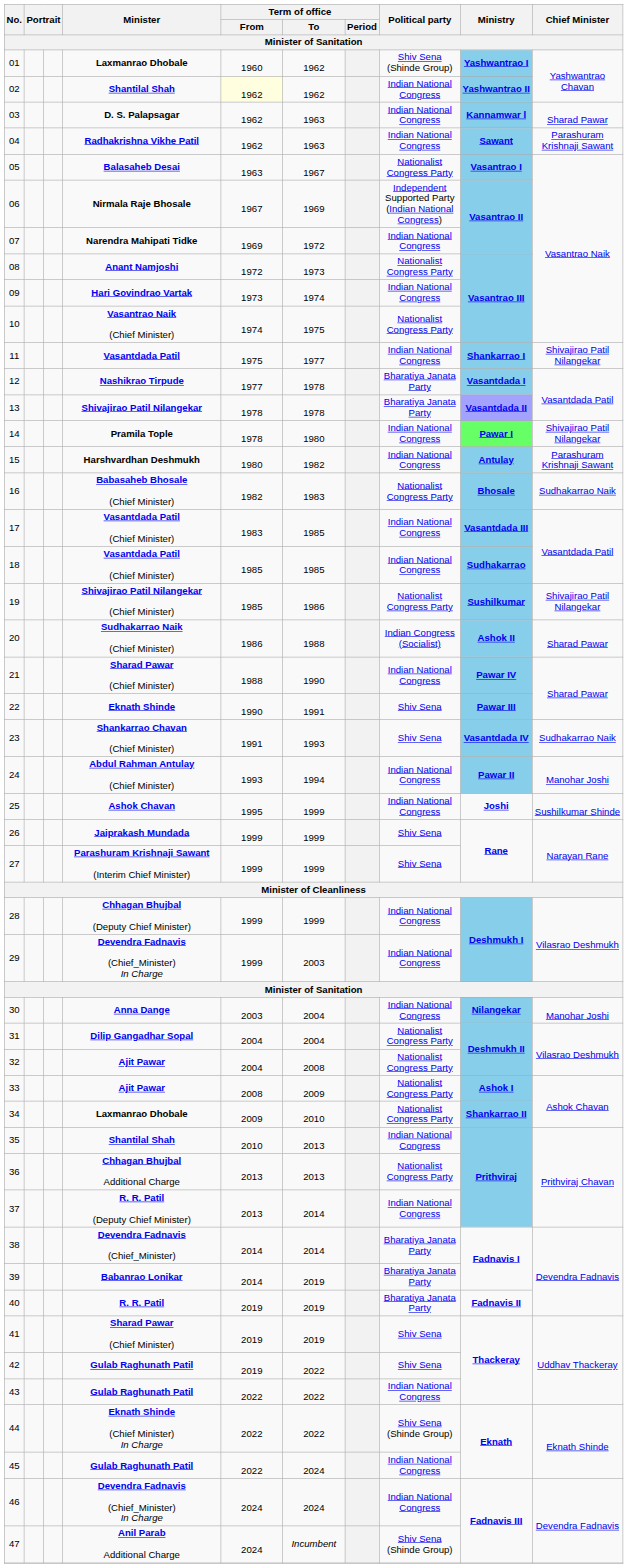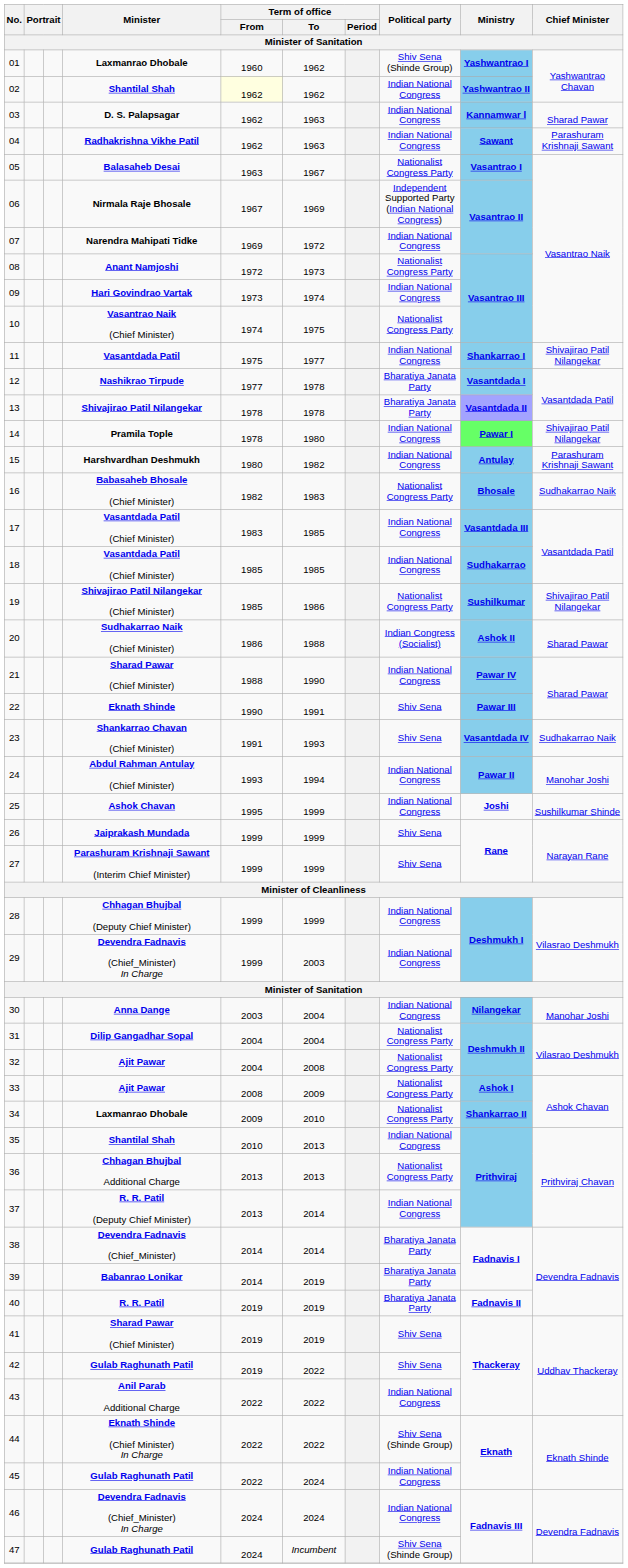(142, 1391) Gulab Raghunath Patil -> (142, 1397) Anil Parab Additional Charge
(142, 1544) Anil Parab Additional Charge -> (142, 1549) Gulab Raghunath Patil
